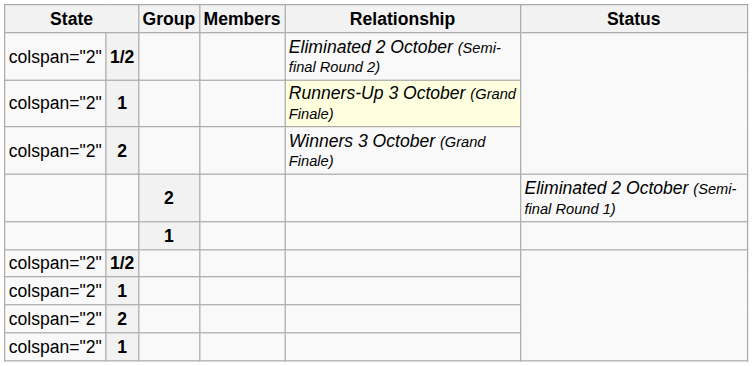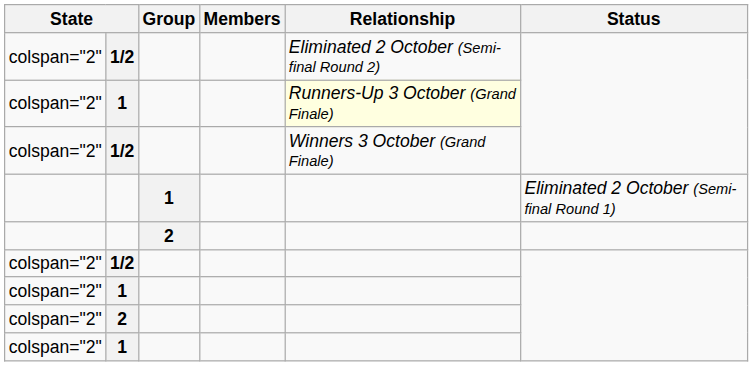(122, 151) 2 -> (122, 151) 1/2
(169, 198) 2 -> (169, 198) 1
(169, 236) 1 -> (169, 236) 2
